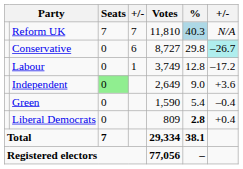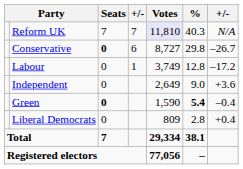(165, 31) no background -> (165, 31) lavender background
(195, 31) lightblue background -> (195, 31) no background
(104, 48) normal -> (104, 48) bold
(223, 48) paleturquoise background -> (223, 48) no background
(104, 84) lightgreen background -> (104, 84) no background
(104, 102) normal -> (104, 102) bold
(198, 102) normal -> (198, 102) bold
(198, 119) bold -> (198, 119) normal
